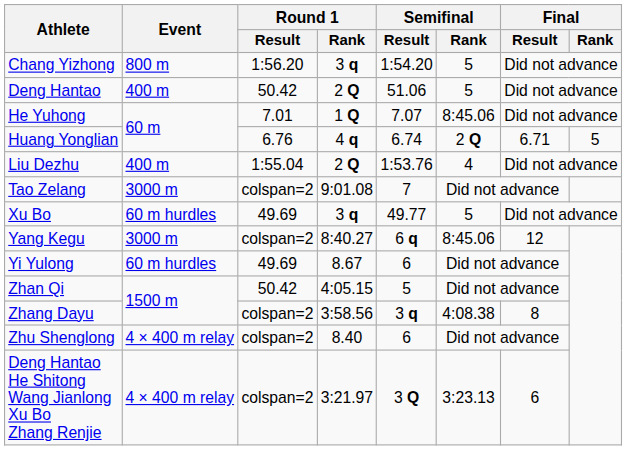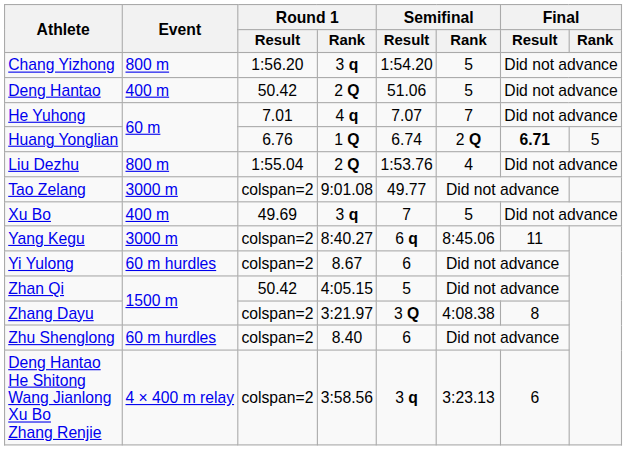(347, 115) 1 Q -> (347, 115) 4 q
(469, 115) 8:45.06 -> (469, 115) 7
(347, 140) 4 q -> (347, 140) 1 Q
(535, 140) normal -> (535, 140) bold
(147, 165) 400 m -> (147, 165) 800 m
(407, 190) 7 -> (407, 190) 49.77
(171, 214) 60 m hurdles -> (147, 214) 400 m
(407, 214) 49.77 -> (407, 214) 7
(535, 239) 12 -> (535, 239) 11
(277, 264) 49.69 -> (277, 264) colspan=2
(347, 314) 3:58.56 -> (347, 314) 3:21.97
(407, 314) 3 q -> (407, 314) 3 Q
(180, 338) 4 × 400 m relay -> (171, 338) 60 m hurdles
(347, 398) 3:21.97 -> (347, 398) 3:58.56
(407, 398) 3 Q -> (407, 398) 3 q
